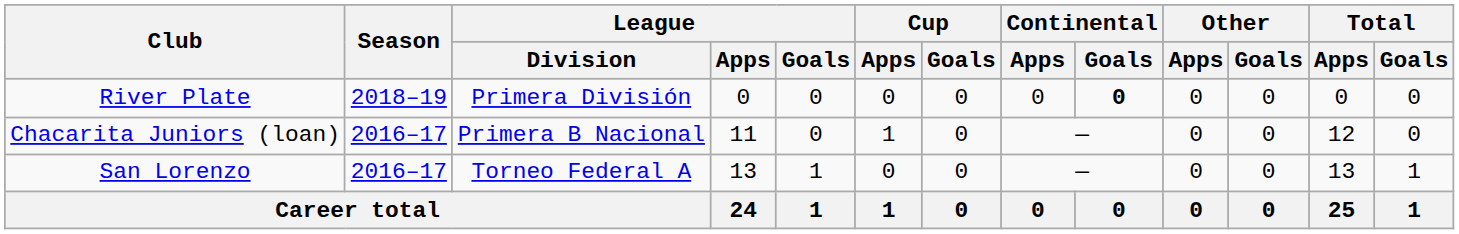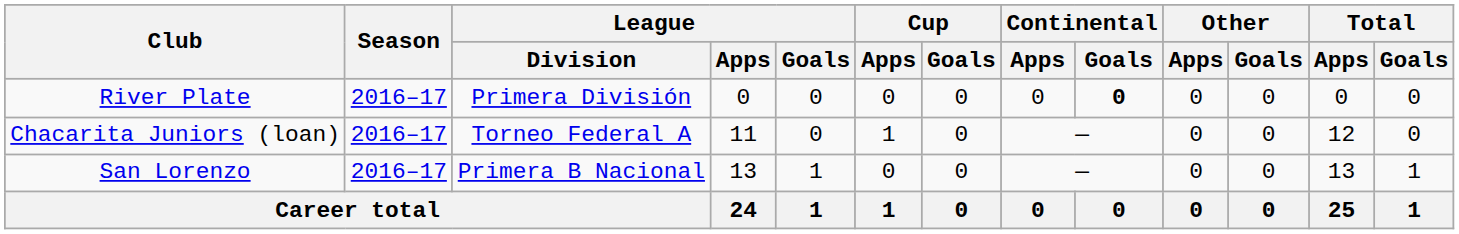(399, 98) 2018–19 -> (399, 98) 2016–17
(581, 135) Primera B Nacional -> (581, 135) Torneo Federal A
(581, 173) Torneo Federal A -> (581, 173) Primera B Nacional
